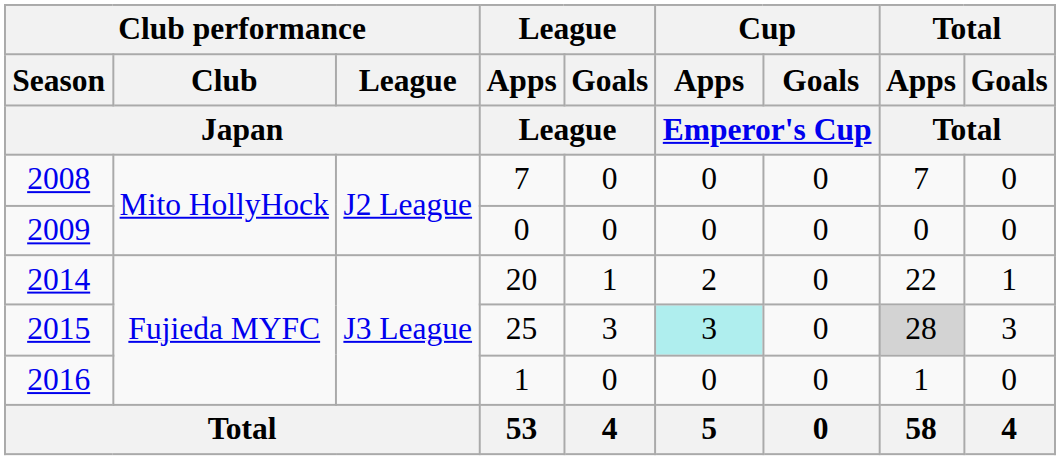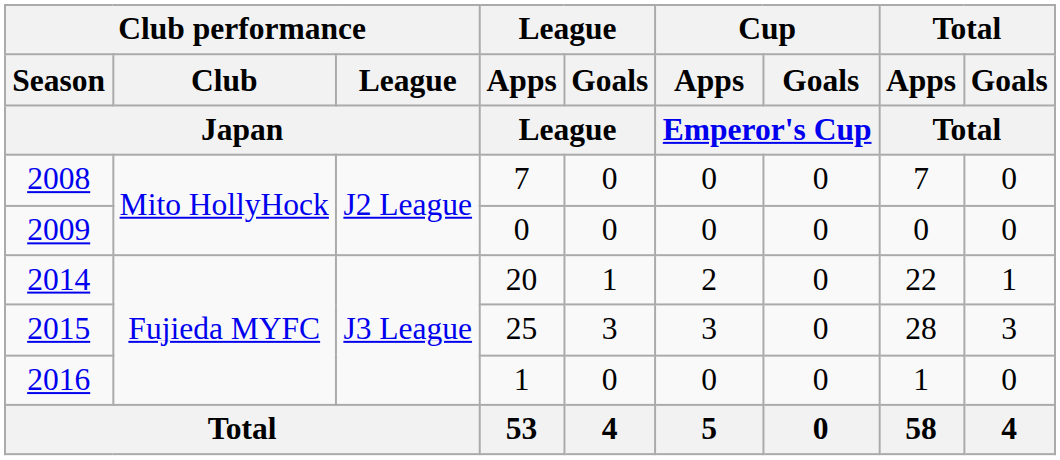(709, 329) paleturquoise background -> (709, 329) no background
(921, 329) lightgrey background -> (921, 329) no background
